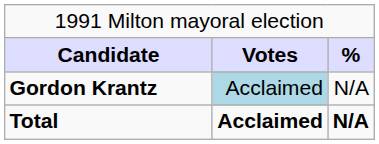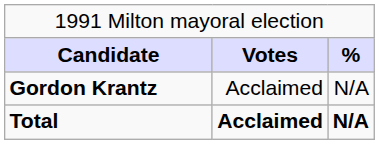(274, 88) lightblue background -> (274, 88) no background
